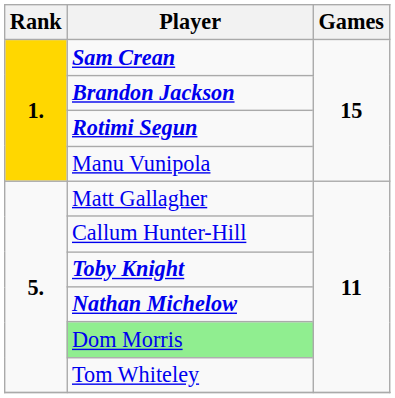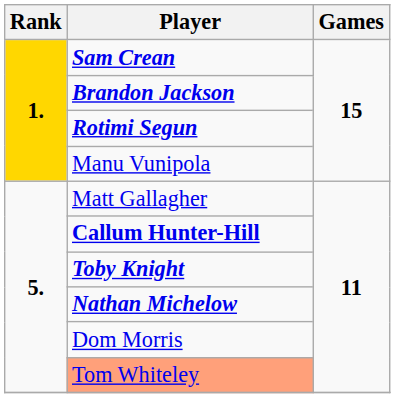(159, 233) normal -> (166, 233) bold
(127, 339) lightgreen background -> (127, 339) no background
(136, 374) no background -> (136, 374) lightsalmon background
